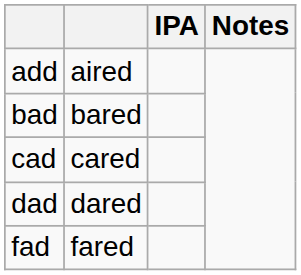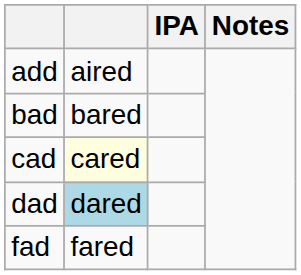(105, 159) no background -> (105, 159) lightyellow background
(106, 203) no background -> (106, 203) lightblue background
